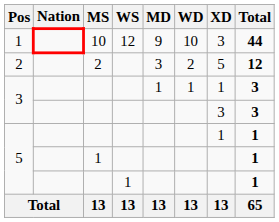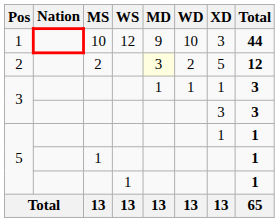(159, 64) no background -> (159, 64) lightyellow background
